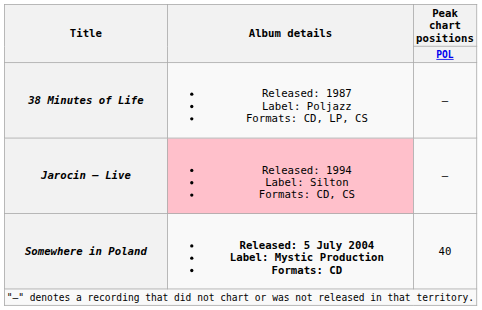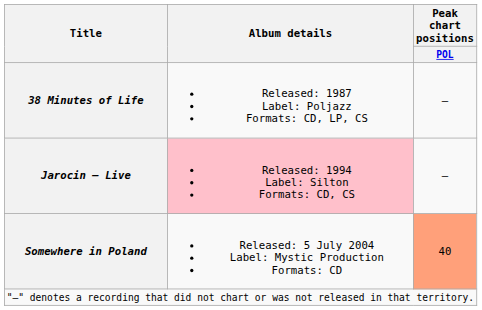(290, 258) bold -> (290, 258) normal
(445, 251) no background -> (445, 251) lightsalmon background
